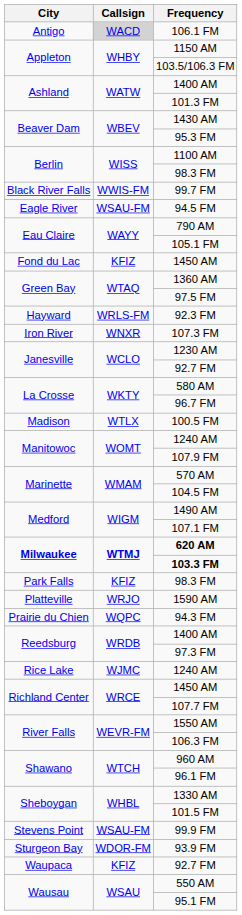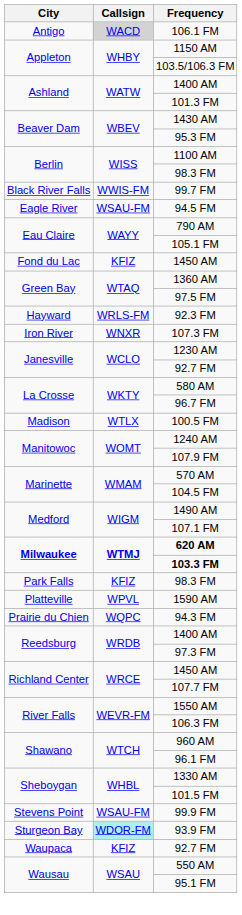(123, 599) WRJO -> (123, 599) WPVL
- row: (49, 670)
(123, 848) no background -> (123, 830) paleturquoise background
